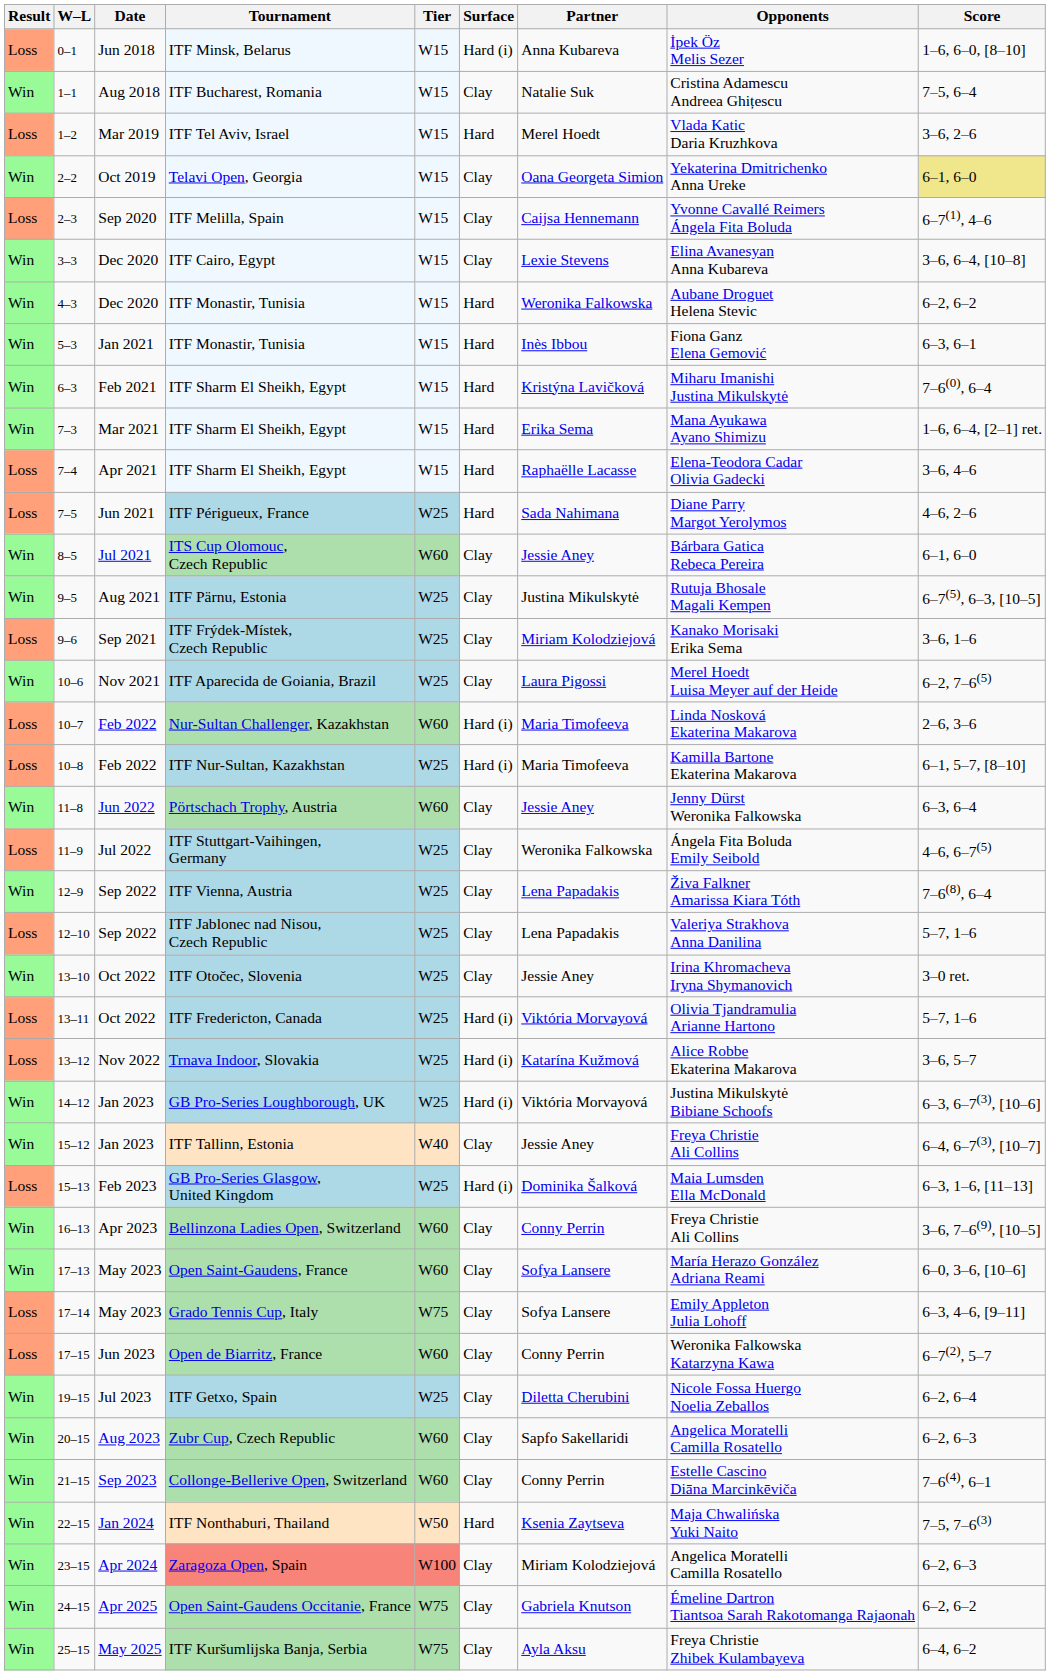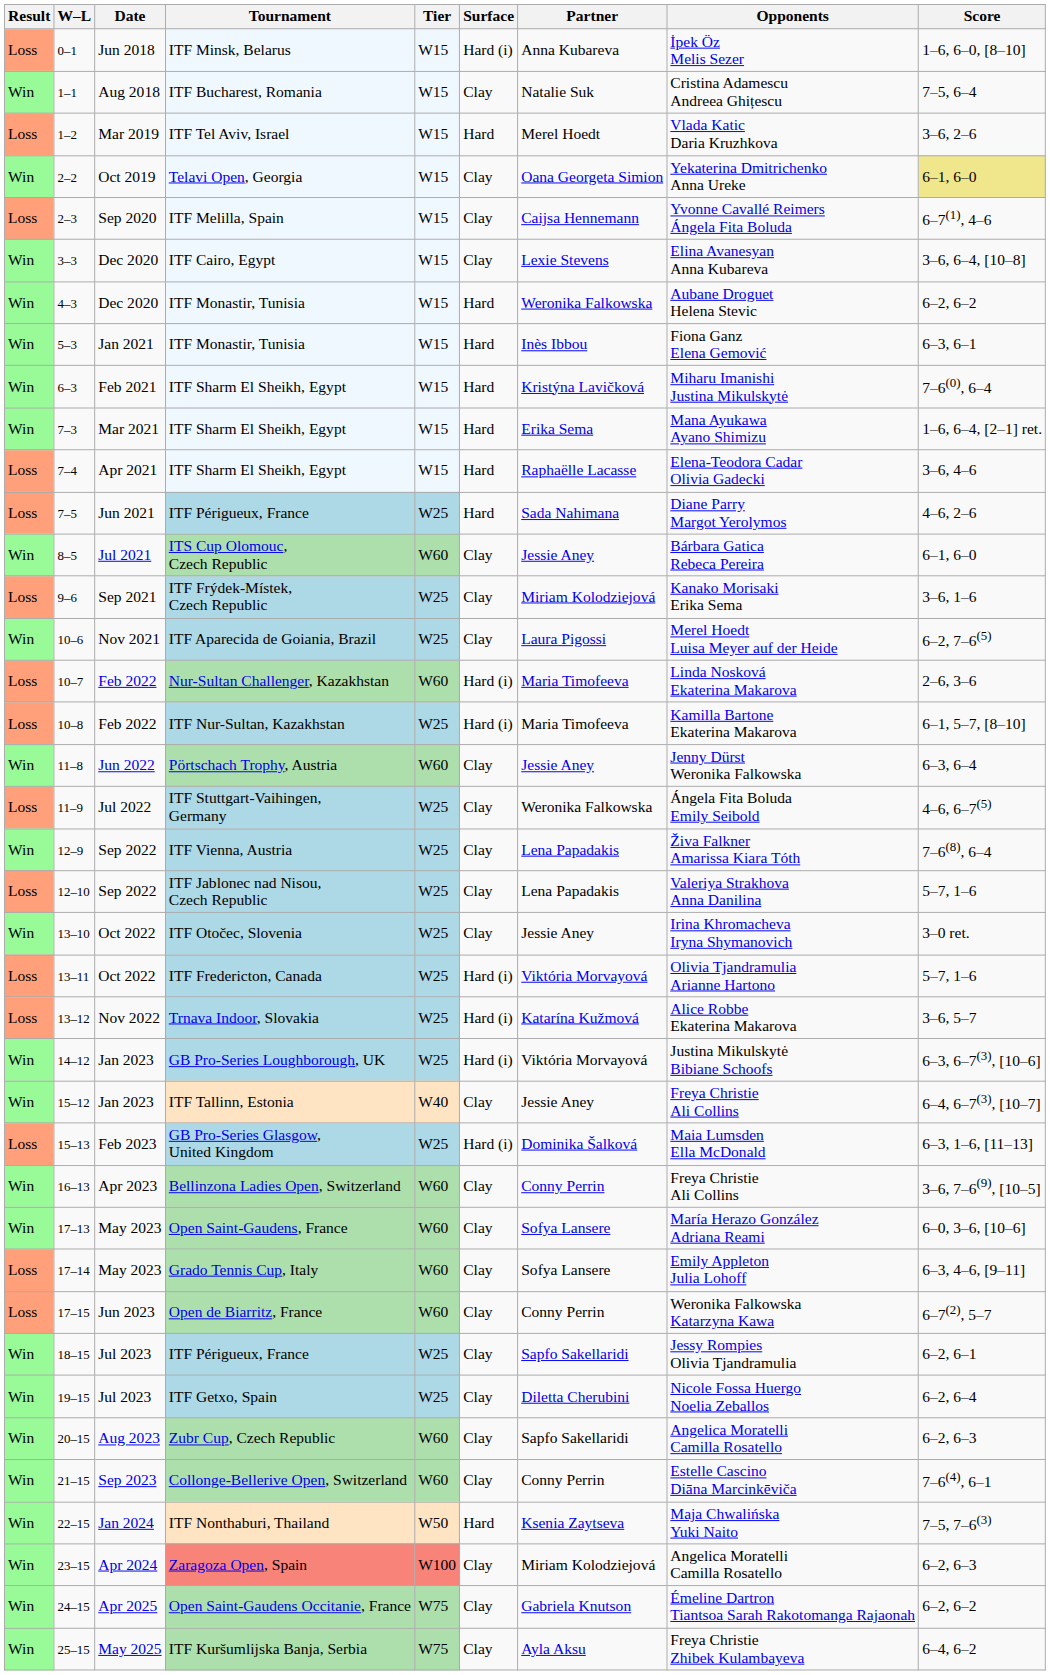- row: (67, 598)
(433, 1312) W75 -> (433, 1270) W60
+ row: (74, 1355)
